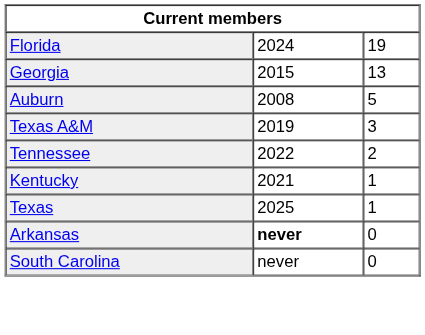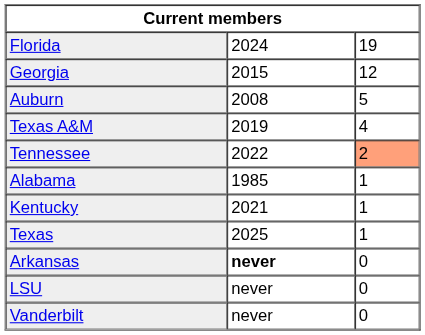(377, 72) 13 -> (368, 72) 12
(372, 126) 3 -> (363, 126) 4
(372, 153) no background -> (363, 153) lightsalmon background
+ row: (43, 180)
+ row: (26, 288)
- row: (65, 261)
+ row: (47, 315)
